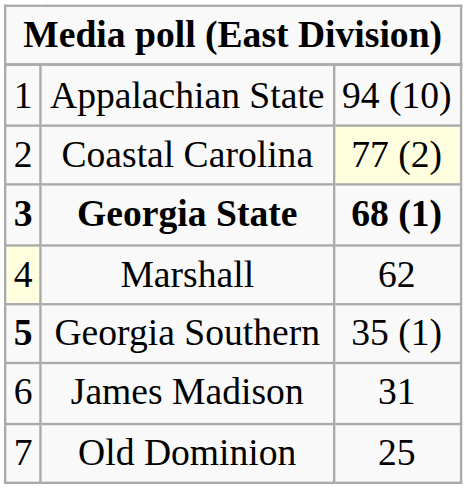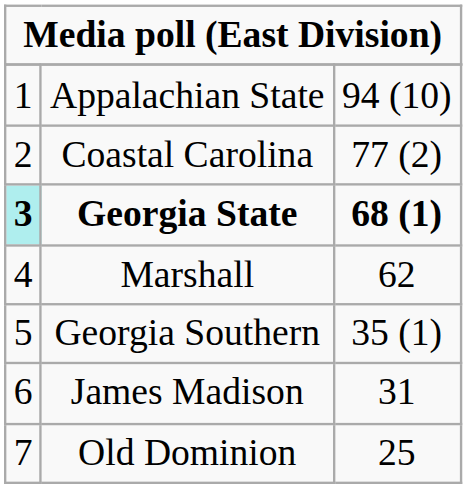(397, 154) lightyellow background -> (397, 154) no background
(23, 213) no background -> (23, 213) paleturquoise background
(23, 273) lightyellow background -> (23, 273) no background
(23, 333) bold -> (23, 333) normal
